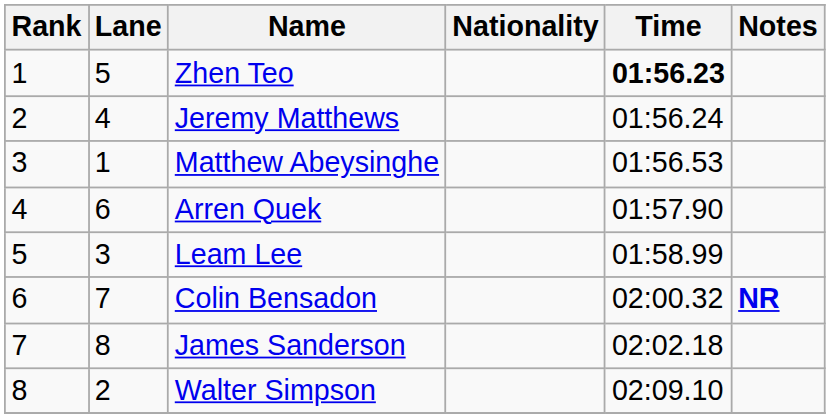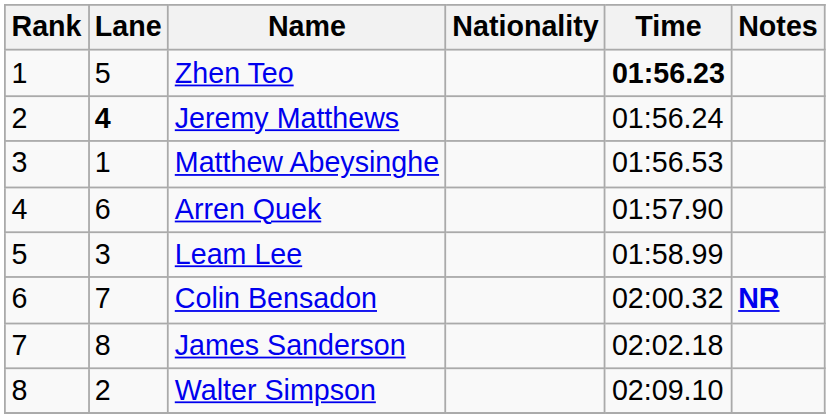(103, 118) normal -> (103, 118) bold
